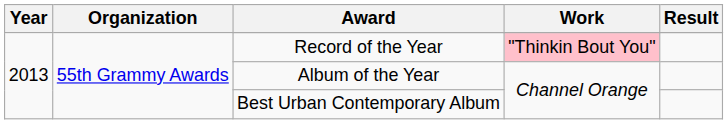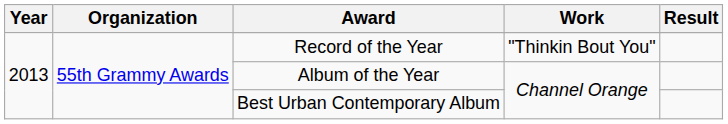(582, 47) pink background -> (582, 47) no background
